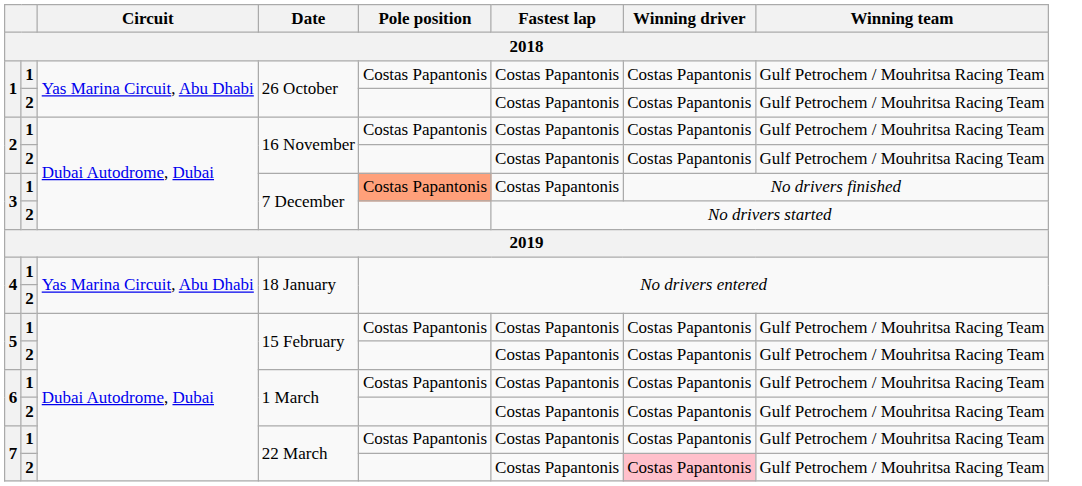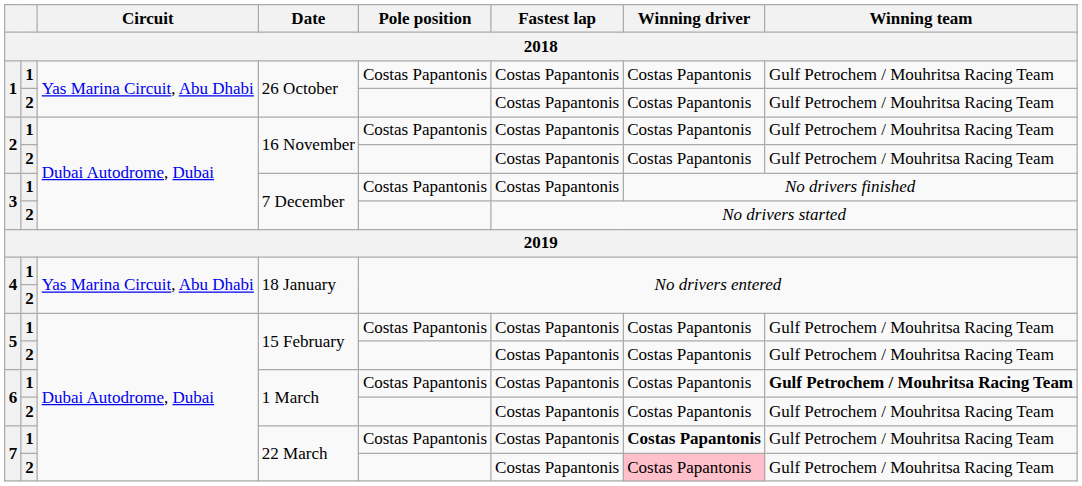(425, 186) lightsalmon background -> (425, 186) no background
(902, 382) normal -> (921, 382) bold
(689, 438) normal -> (694, 438) bold
